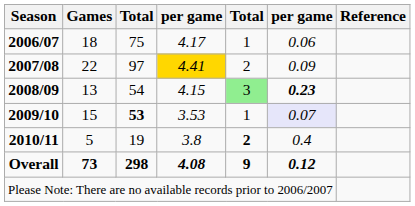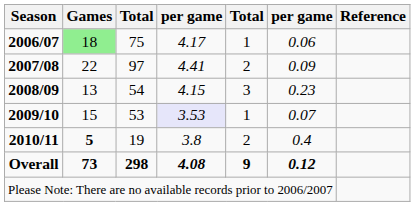(89, 41) no background -> (89, 41) lightgreen background
(192, 66) gold background -> (192, 66) no background
(247, 90) lightgreen background -> (247, 90) no background
(302, 90) bold -> (302, 90) normal
(137, 115) bold -> (137, 115) normal
(192, 115) no background -> (192, 115) lavender background
(302, 115) lavender background -> (302, 115) no background
(89, 139) normal -> (89, 139) bold
(247, 139) bold -> (247, 139) normal
